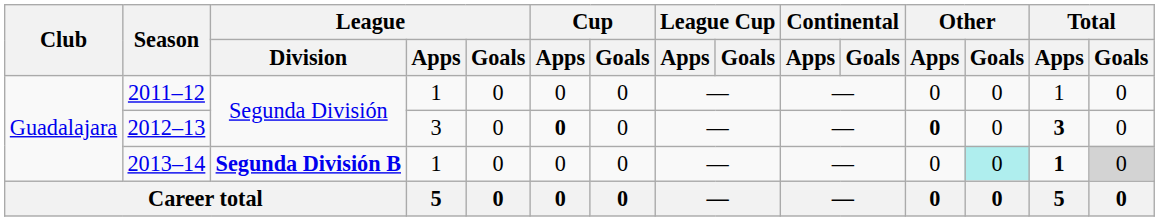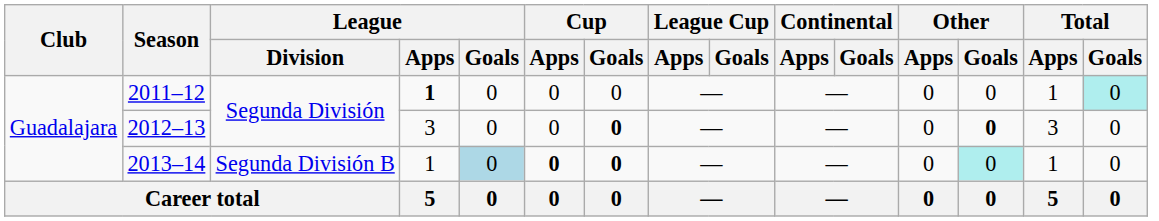(436, 92) normal -> (430, 92) bold
(1121, 92) no background -> (1115, 92) paleturquoise background
(560, 127) bold -> (554, 127) normal
(622, 127) normal -> (616, 127) bold
(935, 127) bold -> (929, 127) normal
(997, 127) normal -> (991, 127) bold
(1059, 127) bold -> (1053, 127) normal
(308, 163) bold -> (305, 163) normal
(498, 163) no background -> (492, 163) lightblue background
(560, 163) normal -> (554, 163) bold
(622, 163) normal -> (616, 163) bold
(1059, 163) bold -> (1053, 163) normal
(1121, 163) lightgrey background -> (1115, 163) no background
